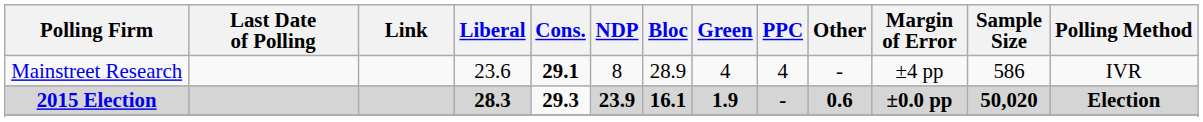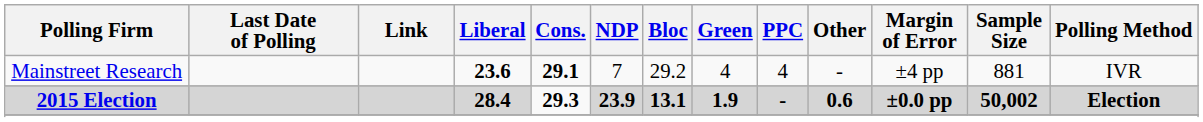(493, 71) normal -> (493, 71) bold
(617, 71) 8 -> (617, 71) 7
(668, 71) 28.9 -> (668, 71) 29.2
(1009, 71) 586 -> (1009, 71) 881
(493, 101) 28.3 -> (493, 101) 28.4
(668, 101) 16.1 -> (668, 101) 13.1
(1009, 101) 50,020 -> (1009, 101) 50,002
